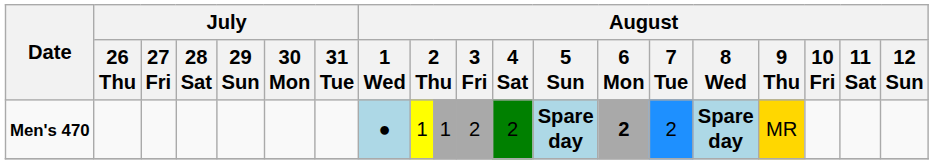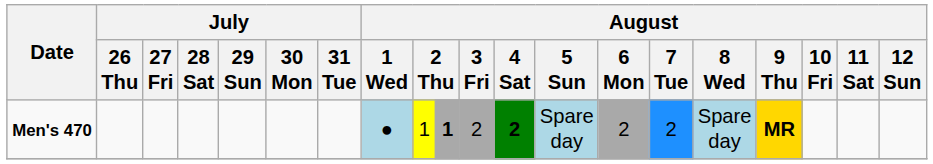(445, 129) normal -> (448, 129) bold
(512, 129) normal -> (515, 129) bold
(566, 129) bold -> (567, 129) normal
(624, 129) bold -> (624, 129) normal
(726, 129) bold -> (725, 129) normal
(782, 129) normal -> (779, 129) bold
